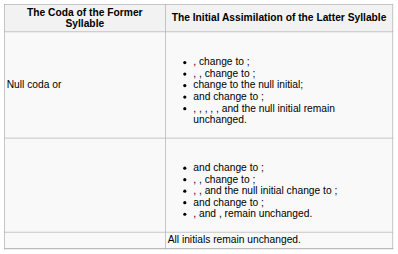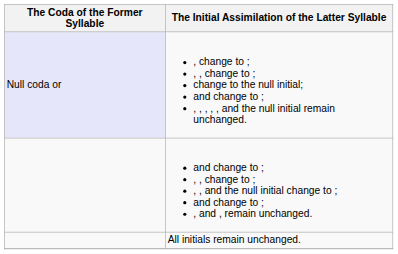(34, 85) no background -> (34, 85) lavender background
